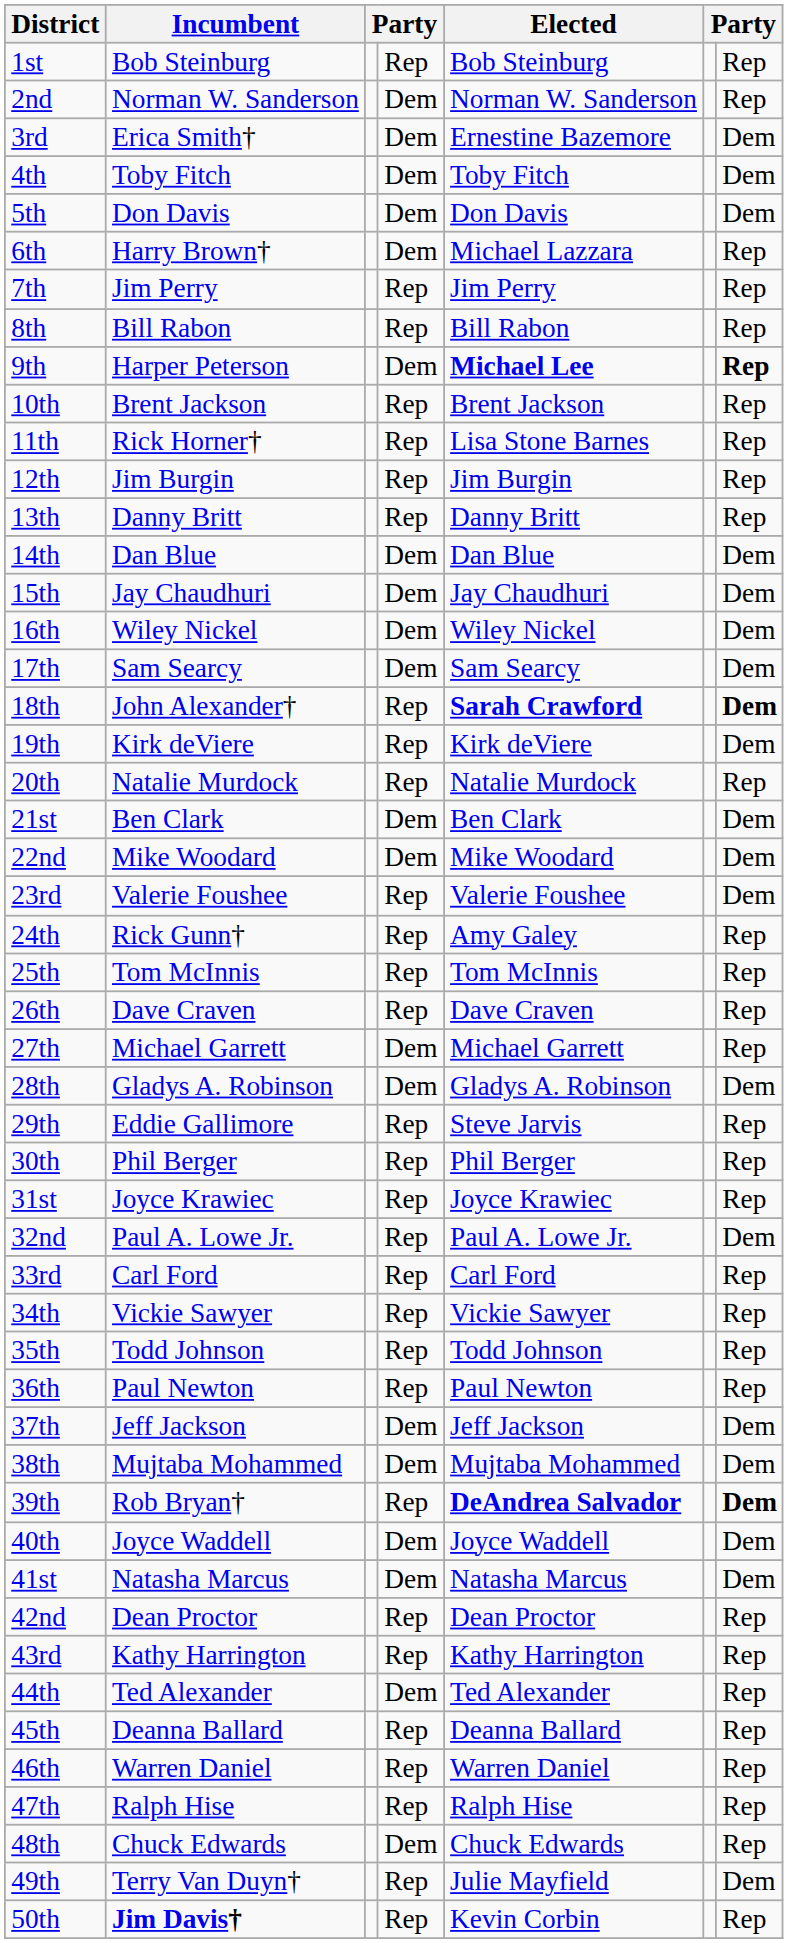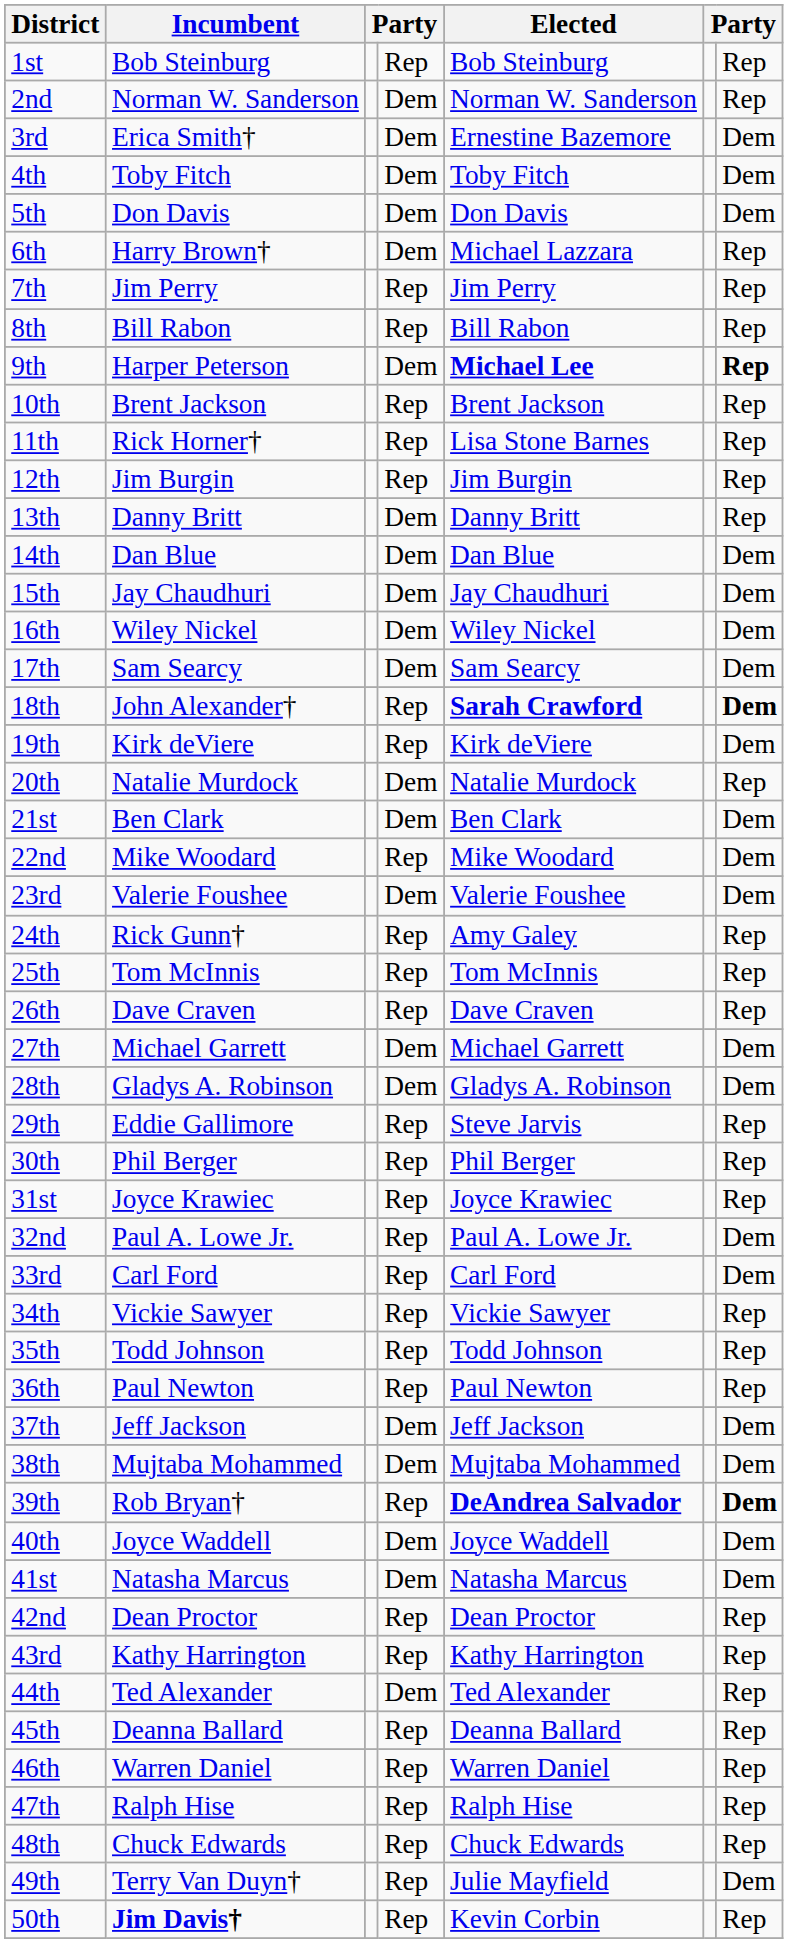(406, 516) Rep -> (411, 516) Dem
(406, 781) Rep -> (411, 781) Dem
(411, 857) Dem -> (406, 857) Rep
(406, 895) Rep -> (411, 895) Dem
(744, 1047) Rep -> (749, 1047) Dem
(744, 1274) Rep -> (749, 1274) Dem
(411, 1843) Dem -> (406, 1843) Rep
